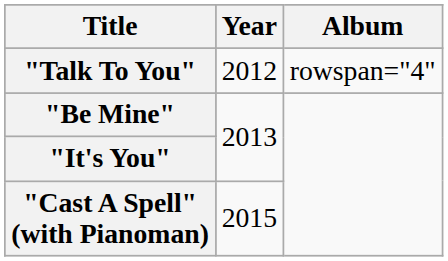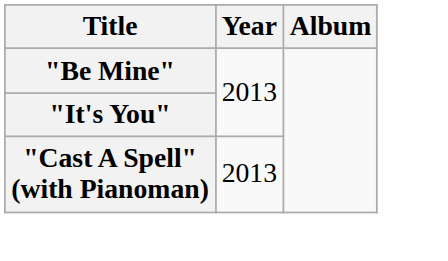- row: (110, 70)
(249, 217) 2015 -> (249, 173) 2013
